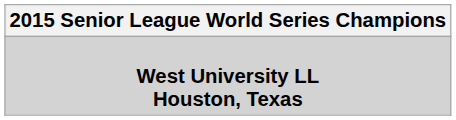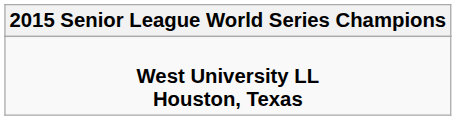(228, 87) lightgrey background -> (228, 87) no background
